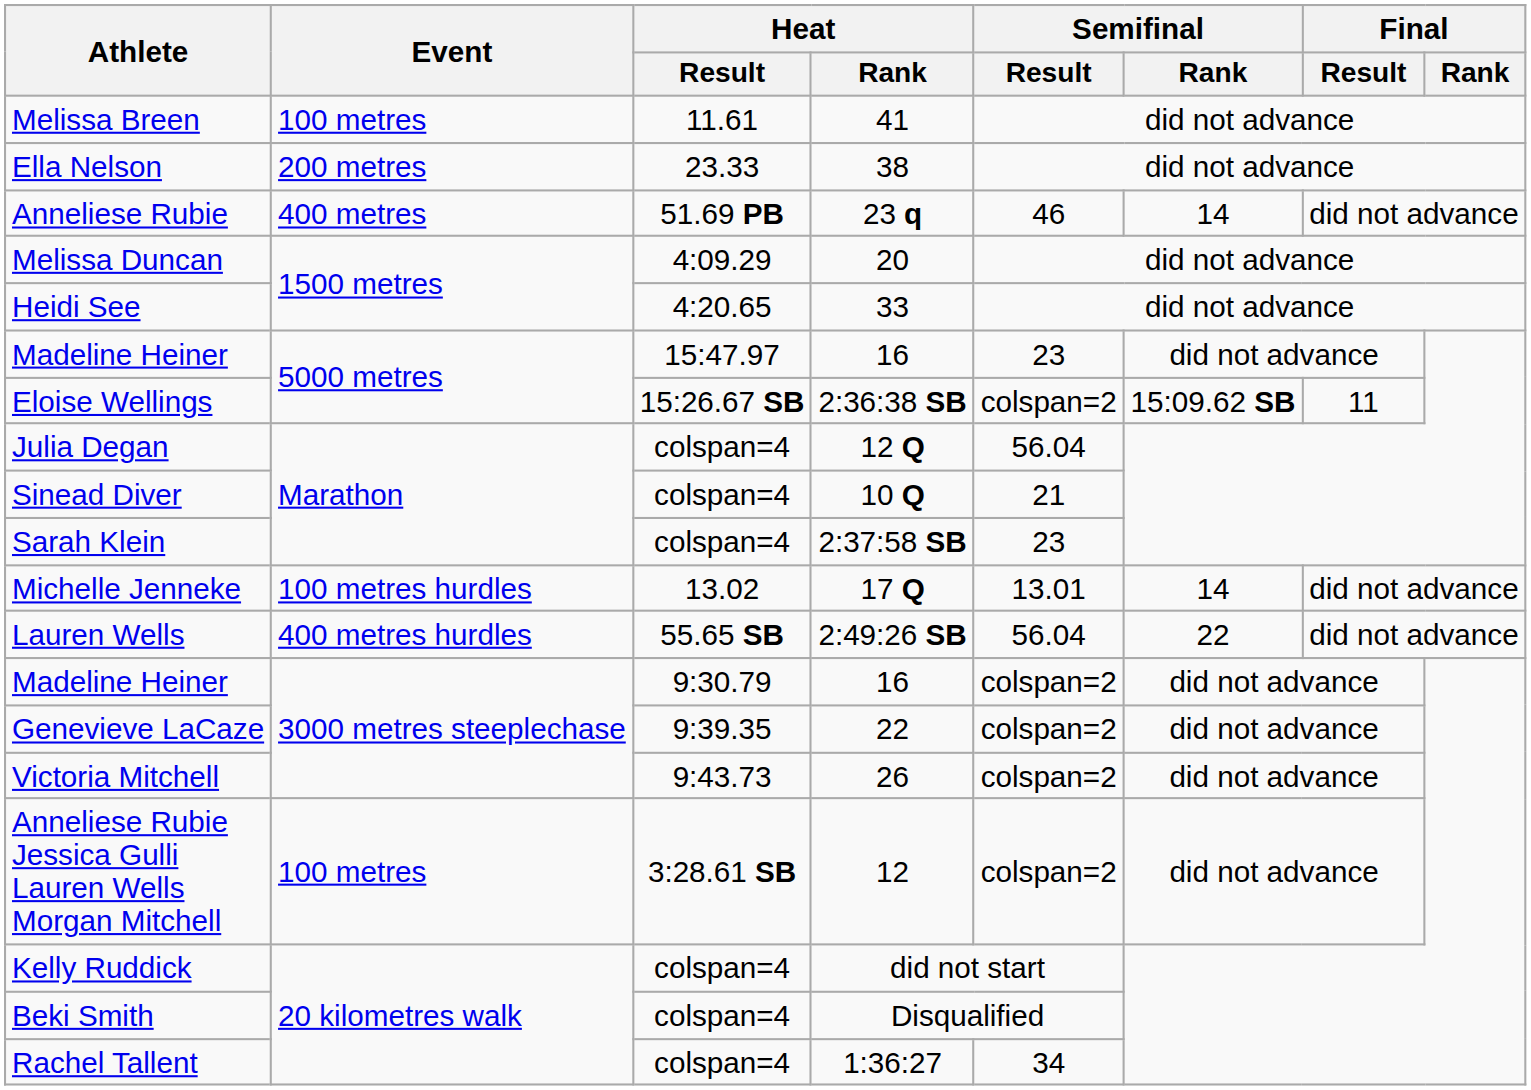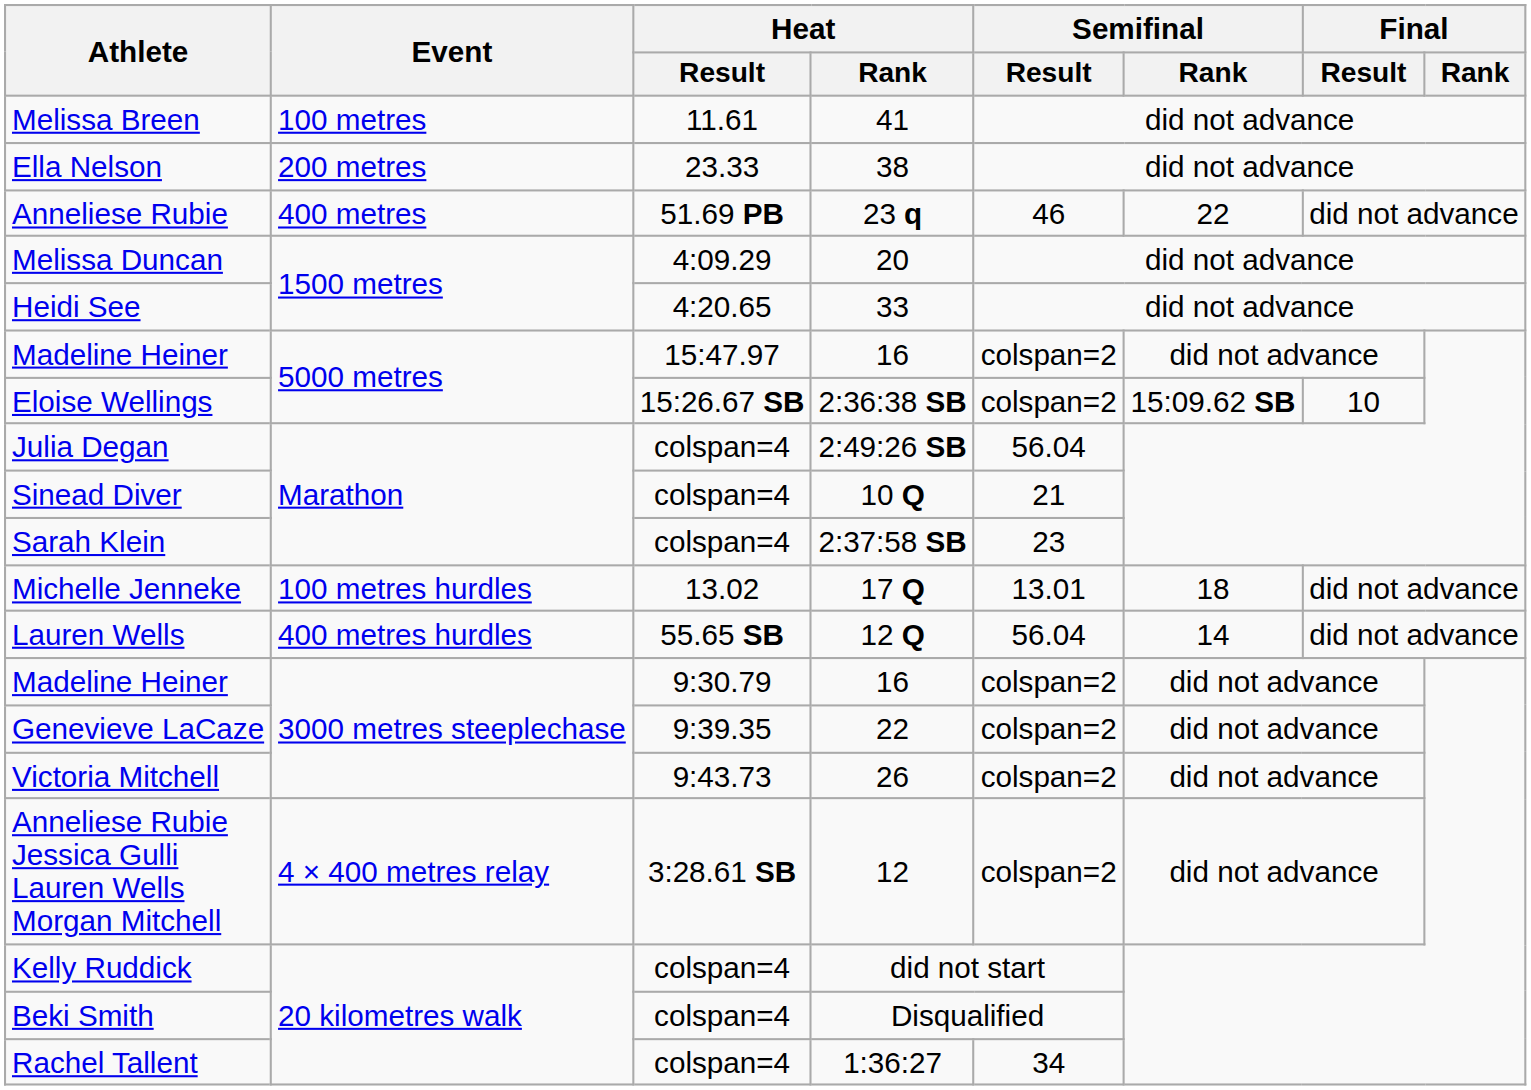(1213, 214) 14 -> (1213, 214) 22
(1049, 354) 23 -> (1049, 354) colspan=2
(1363, 401) 11 -> (1363, 401) 10
(893, 448) 12 Q -> (893, 448) 2:49:26 SB
(1213, 589) 14 -> (1213, 589) 18
(893, 635) 2:49:26 SB -> (893, 635) 12 Q
(1213, 635) 22 -> (1213, 635) 14
(352, 872) 100 metres -> (414, 872) 4 × 400 metres relay
